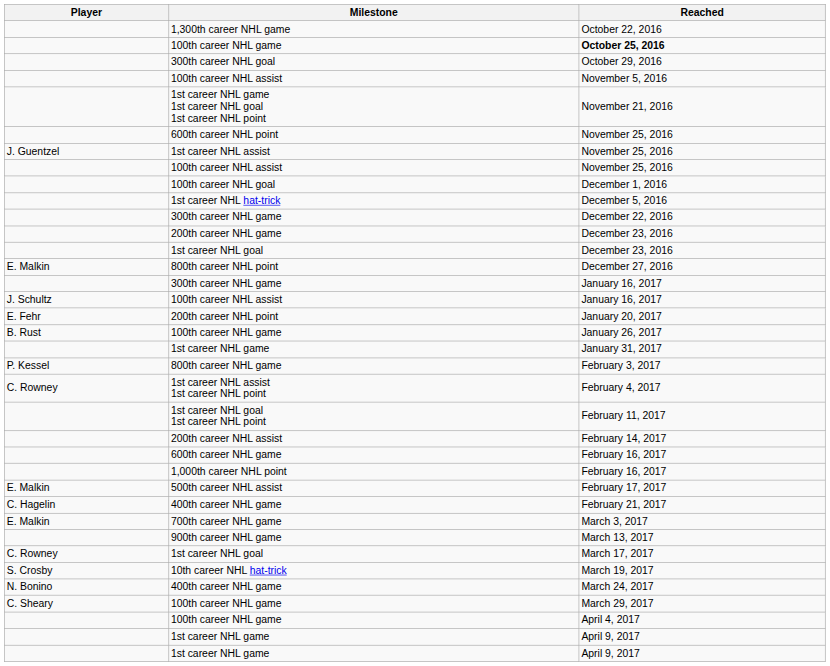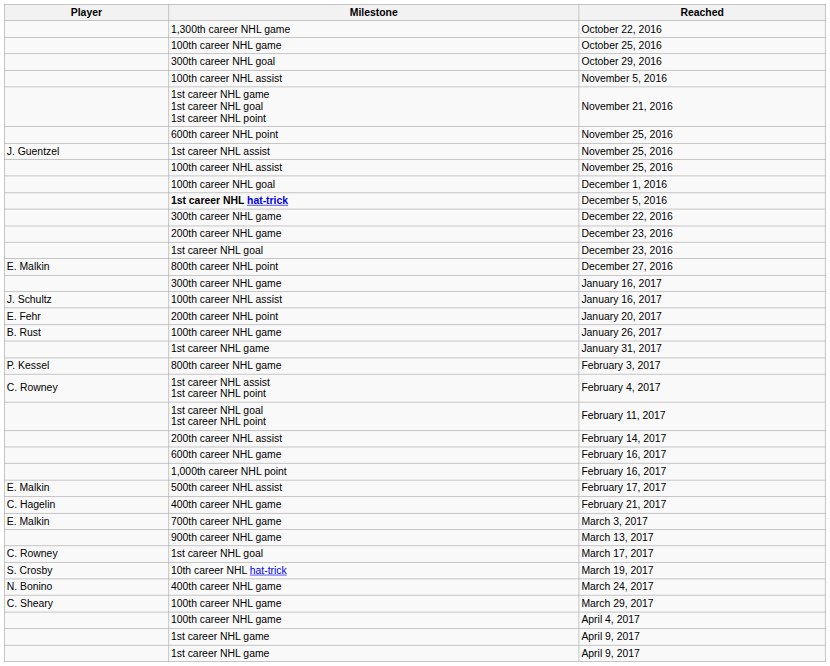(623, 45) bold -> (622, 45) normal
(226, 201) normal -> (229, 201) bold
